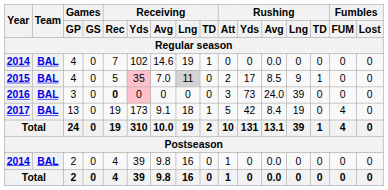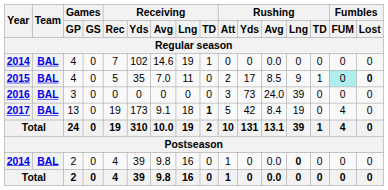(139, 78) pink background -> (139, 78) no background
(188, 78) lightgrey background -> (188, 78) no background
(343, 78) no background -> (343, 78) paleturquoise background
(370, 78) normal -> (370, 78) bold
(115, 95) bold -> (115, 95) normal
(139, 95) pink background -> (139, 95) no background
(209, 111) normal -> (209, 111) bold
(298, 161) normal -> (298, 161) bold
